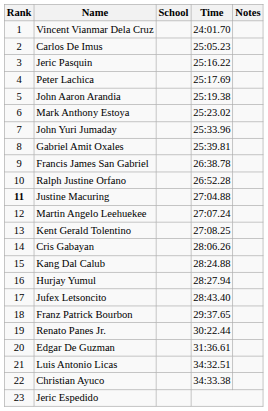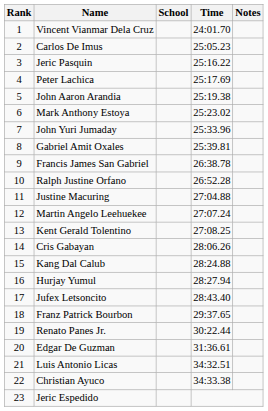(19, 197) bold -> (19, 197) normal
